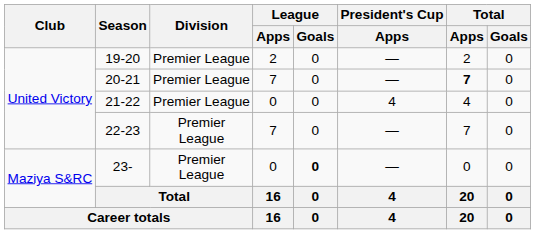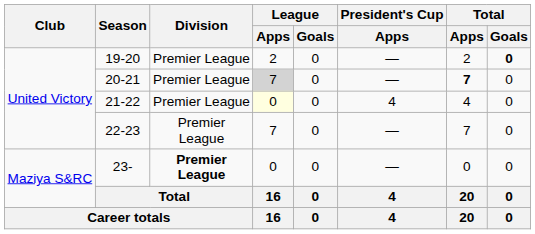(509, 58) normal -> (509, 58) bold
(273, 79) no background -> (273, 79) lightgrey background
(273, 101) no background -> (273, 101) lightyellow background
(201, 167) normal -> (202, 167) bold
(315, 167) bold -> (315, 167) normal
